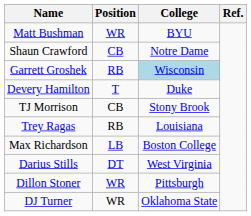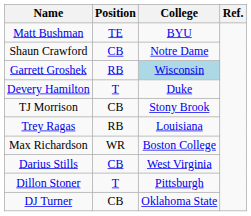(115, 32) WR -> (115, 32) TE
(115, 145) LB -> (115, 145) WR
(115, 164) DT -> (115, 164) CB
(115, 182) WR -> (115, 182) T
(115, 201) WR -> (115, 201) CB
